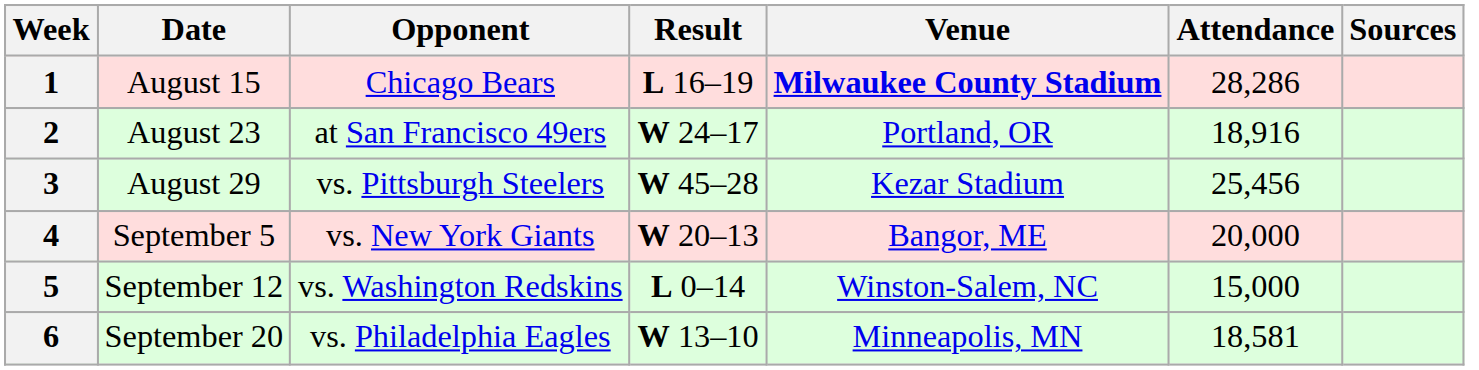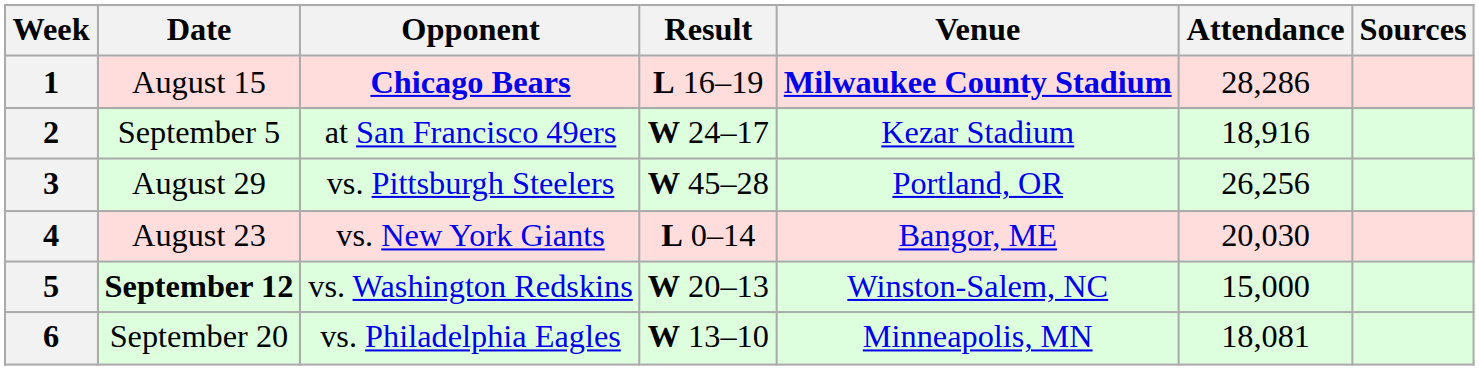(460, 81) normal -> (471, 81) bold
(194, 132) August 23 -> (199, 132) September 5
(968, 132) Portland, OR -> (978, 132) Kezar Stadium
(968, 183) Kezar Stadium -> (978, 183) Portland, OR
(1255, 183) 25,456 -> (1266, 183) 26,256
(194, 235) September 5 -> (199, 235) August 23
(698, 235) W 20–13 -> (708, 235) L 0–14
(1255, 235) 20,000 -> (1266, 235) 20,030
(194, 286) normal -> (199, 286) bold
(698, 286) L 0–14 -> (708, 286) W 20–13
(1255, 337) 18,581 -> (1266, 337) 18,081
